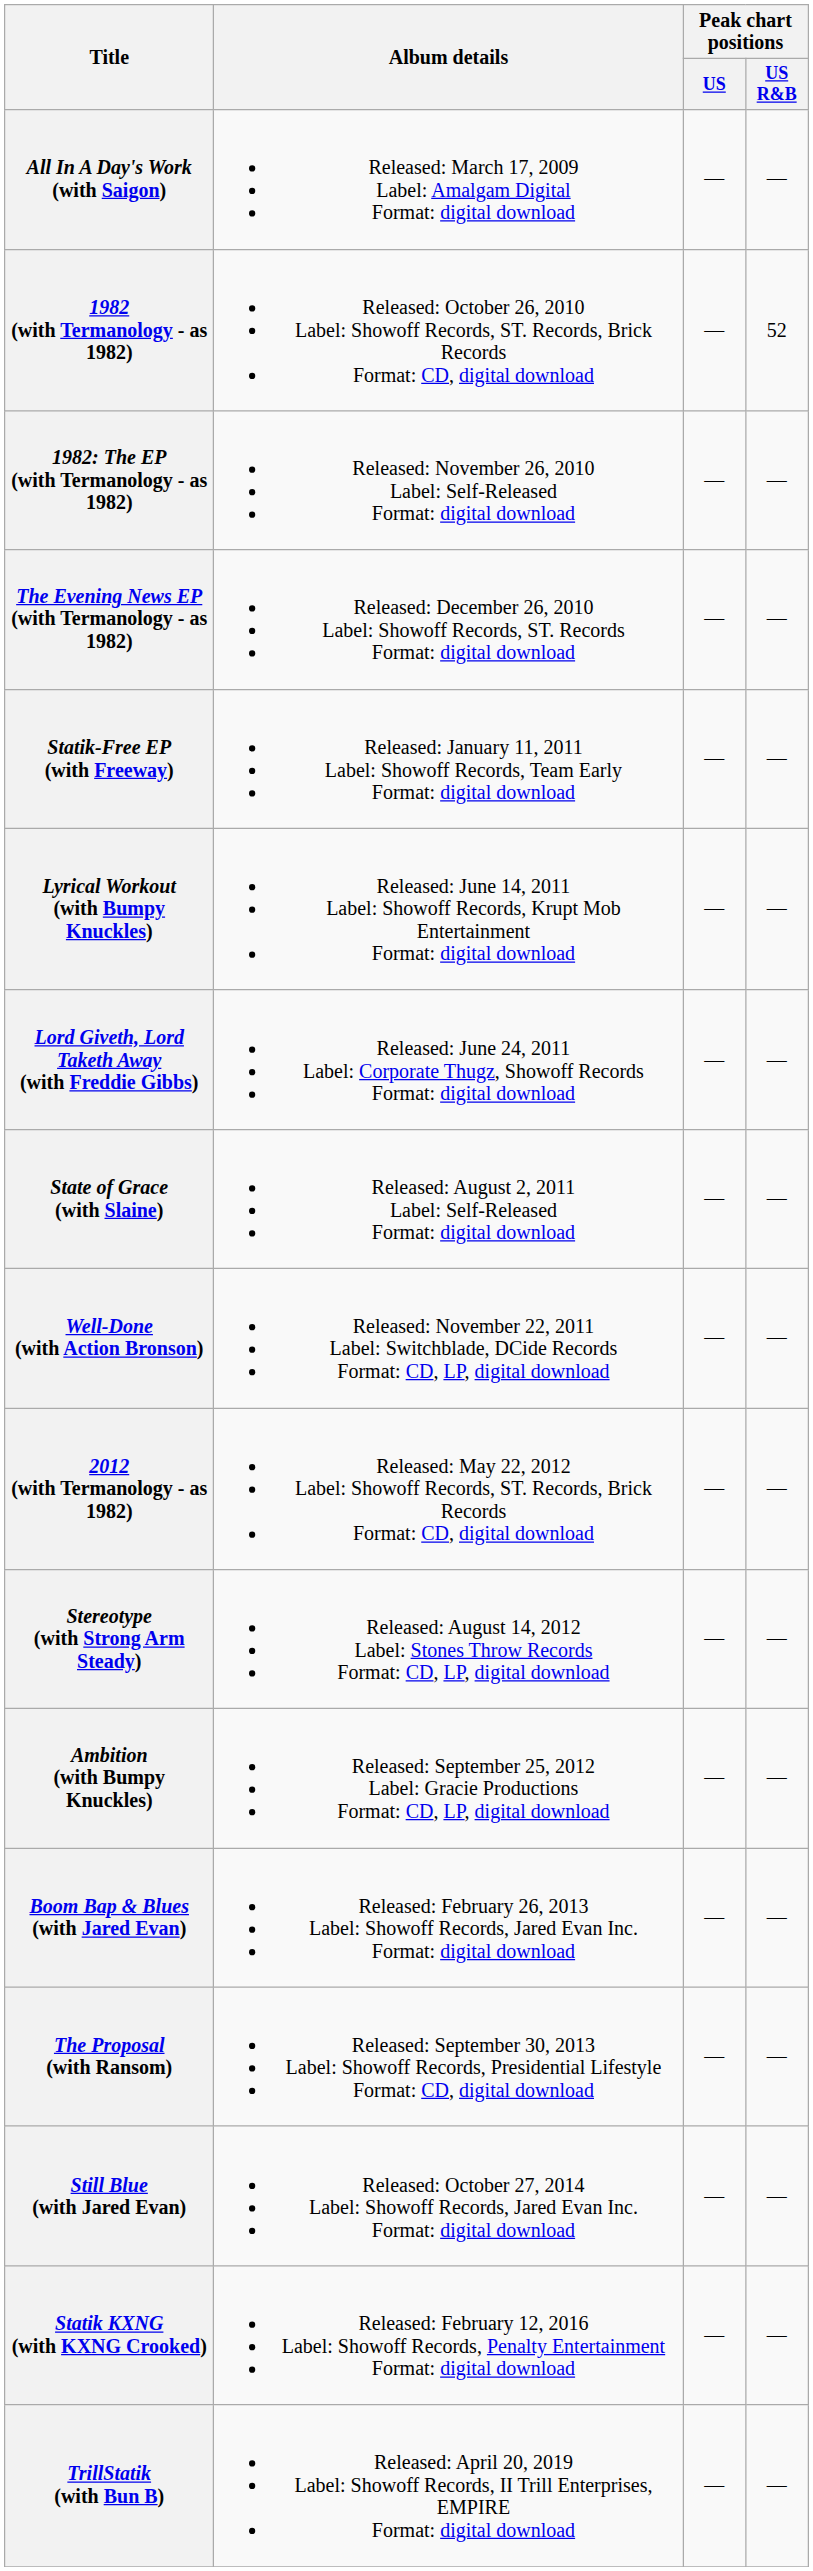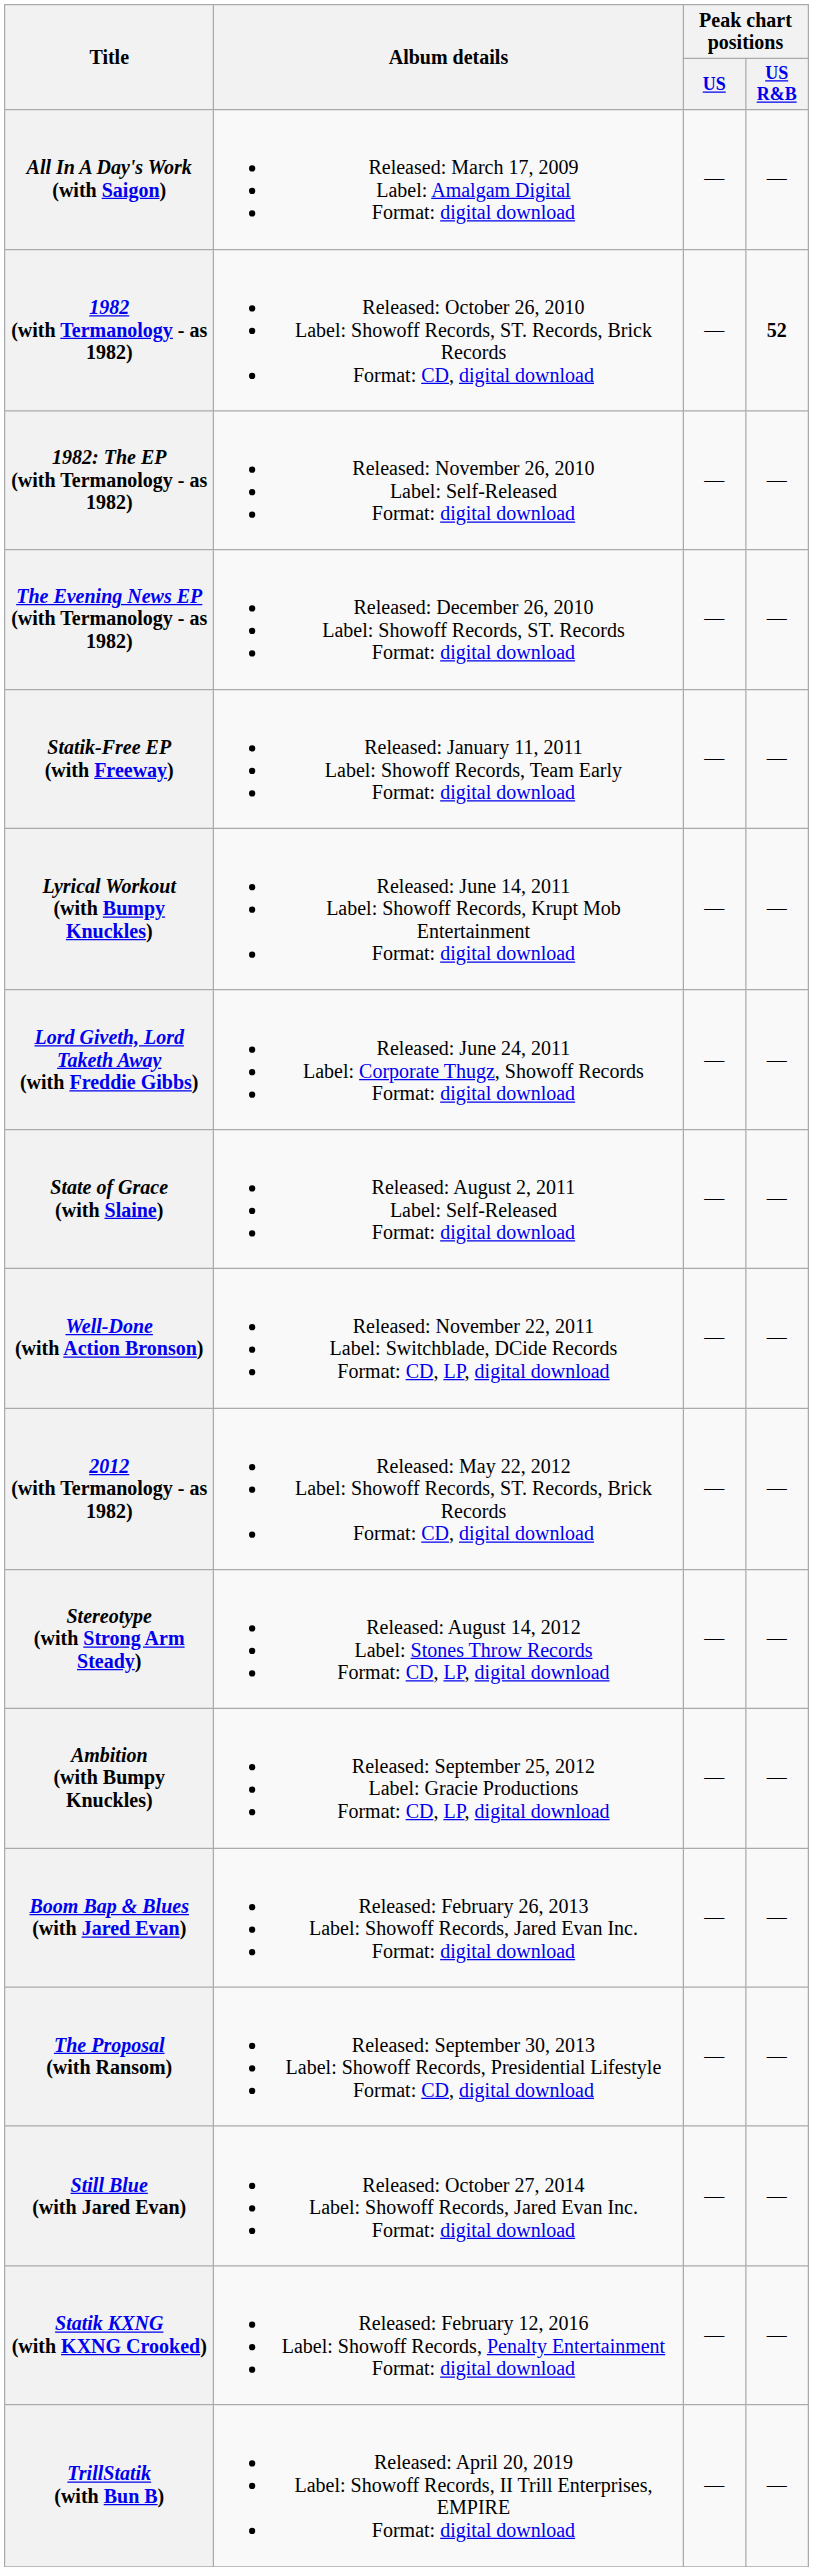(777, 329) normal -> (777, 329) bold
